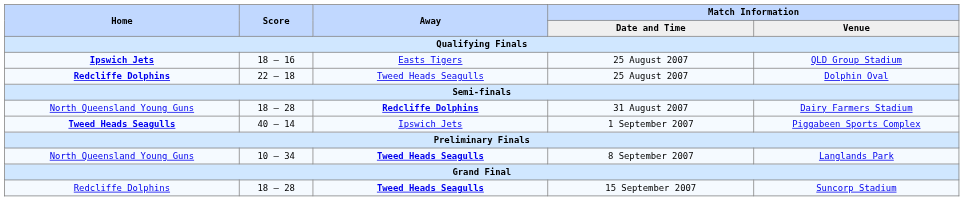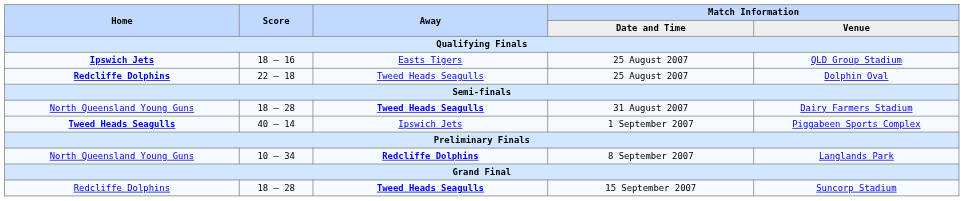(430, 108) Redcliffe Dolphins -> (430, 108) Tweed Heads Seagulls
(430, 156) Tweed Heads Seagulls -> (430, 156) Redcliffe Dolphins
